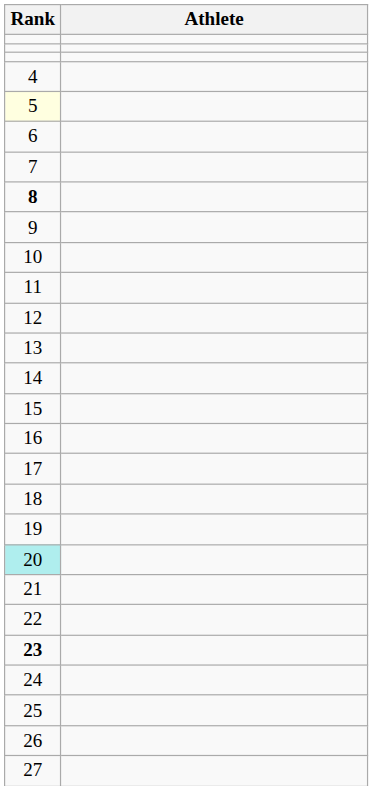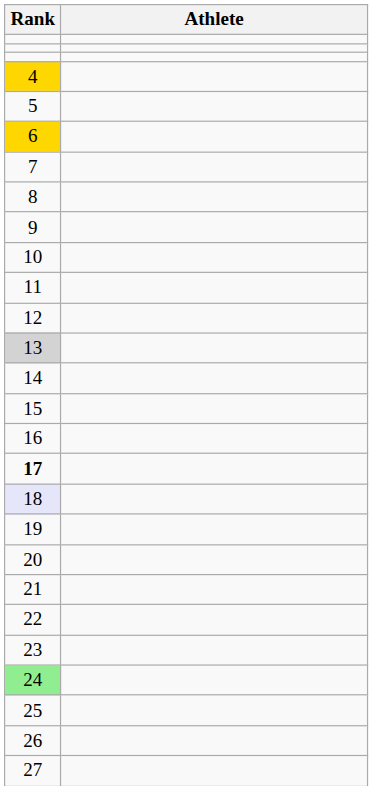(33, 76) no background -> (33, 76) gold background
(33, 106) lightyellow background -> (33, 106) no background
(33, 136) no background -> (33, 136) gold background
(33, 196) bold -> (33, 196) normal
(33, 347) no background -> (33, 347) lightgrey background
(33, 468) normal -> (33, 468) bold
(33, 498) no background -> (33, 498) lavender background
(33, 559) paleturquoise background -> (33, 559) no background
(33, 649) bold -> (33, 649) normal
(33, 680) no background -> (33, 680) lightgreen background
